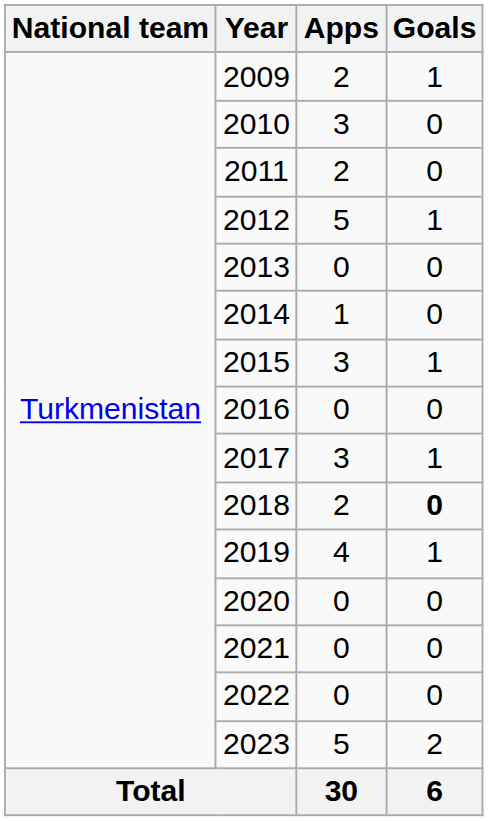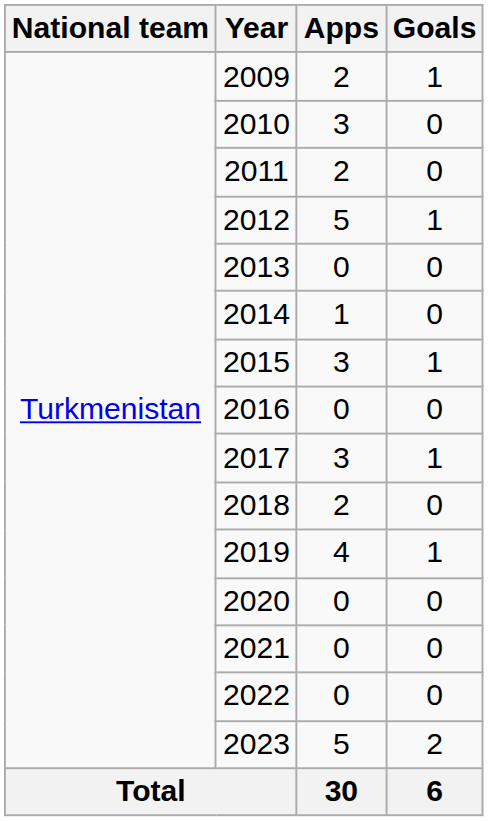(435, 505) bold -> (435, 505) normal
